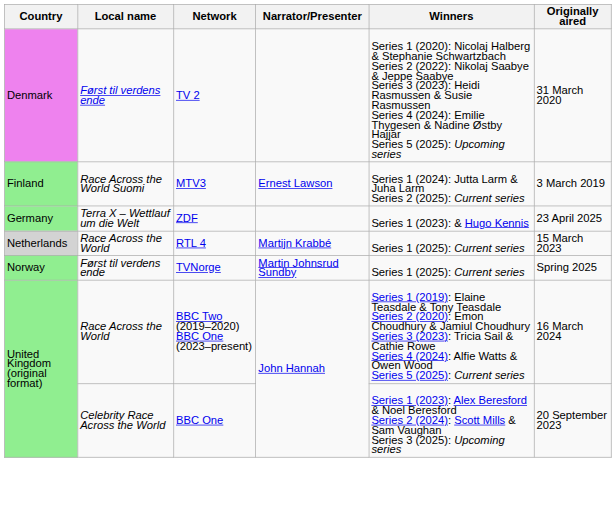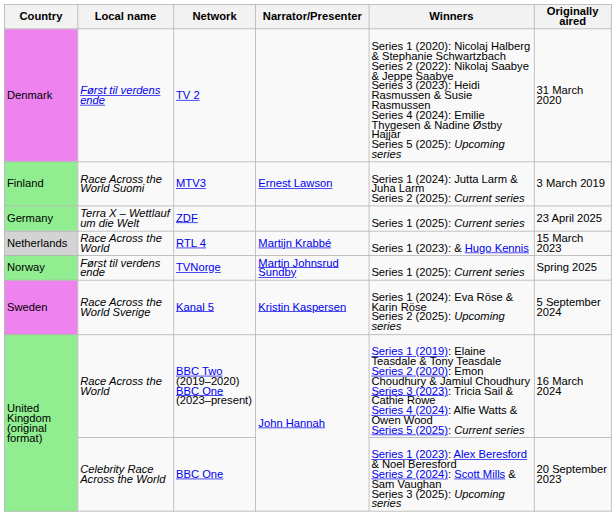(450, 223) Series 1 (2023): & Hugo Kennis -> (448, 223) Series 1 (2025): Current series
(448, 248) Series 1 (2025): Current series -> (450, 248) Series 1 (2023): & Hugo Kennis
+ row: (195, 307)
